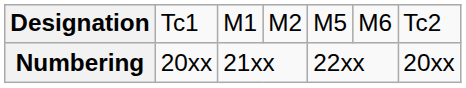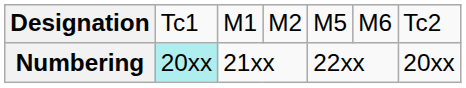(186, 62) no background -> (186, 62) paleturquoise background
